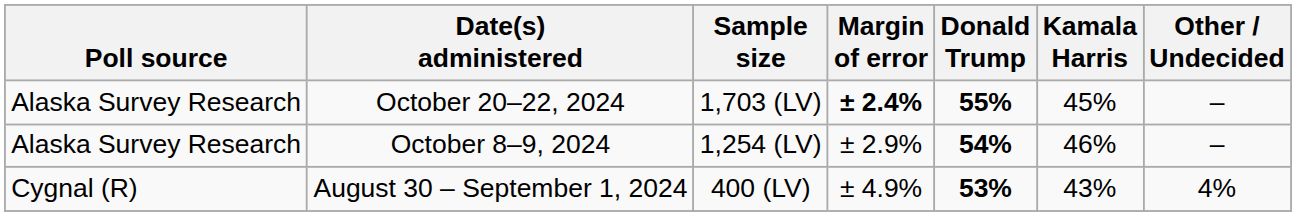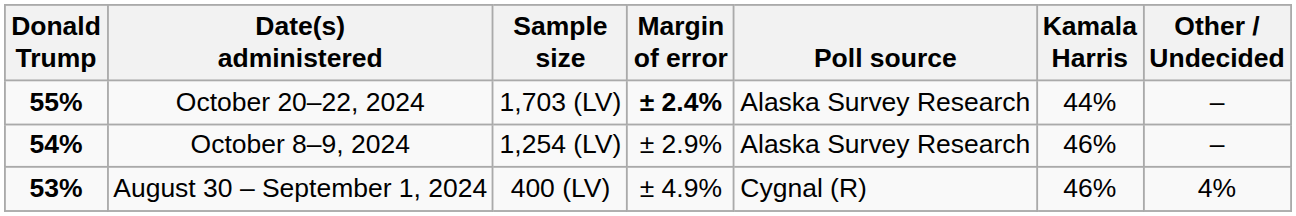columns swapped: (156, 58) <-> (985, 42)
(1090, 101) 45% -> (1090, 101) 44%
(1090, 189) 43% -> (1090, 189) 46%
